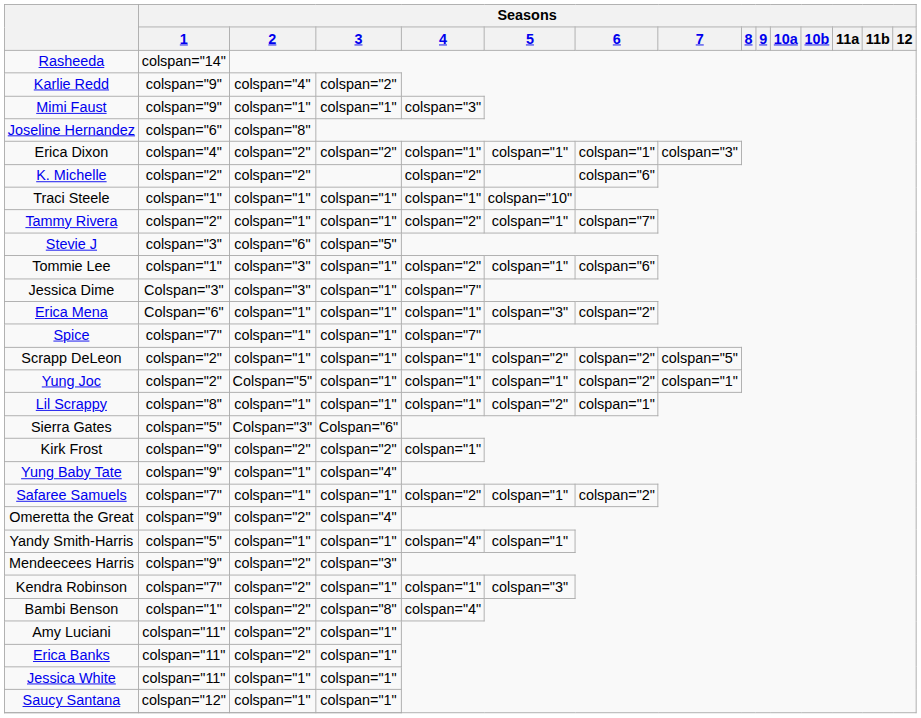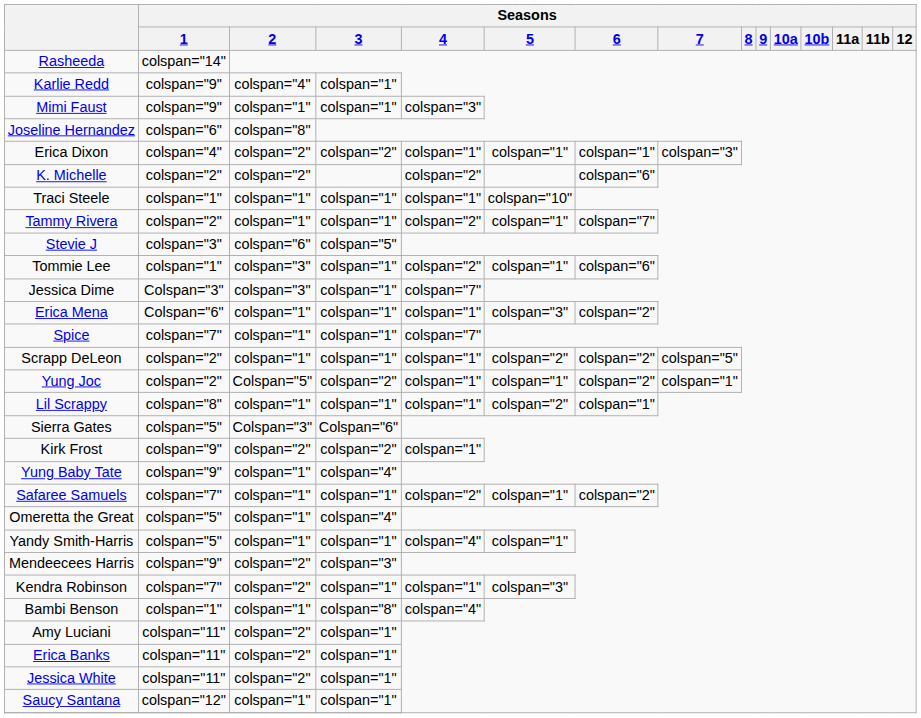(358, 84) colspan="2" -> (358, 84) colspan="1"
(358, 381) colspan="1" -> (358, 381) colspan="2"
(184, 518) colspan="9" -> (184, 518) colspan="5"
(272, 518) colspan="2" -> (272, 518) colspan="1"
(272, 609) colspan="2" -> (272, 609) colspan="1"
(272, 678) colspan="1" -> (272, 678) colspan="2"
